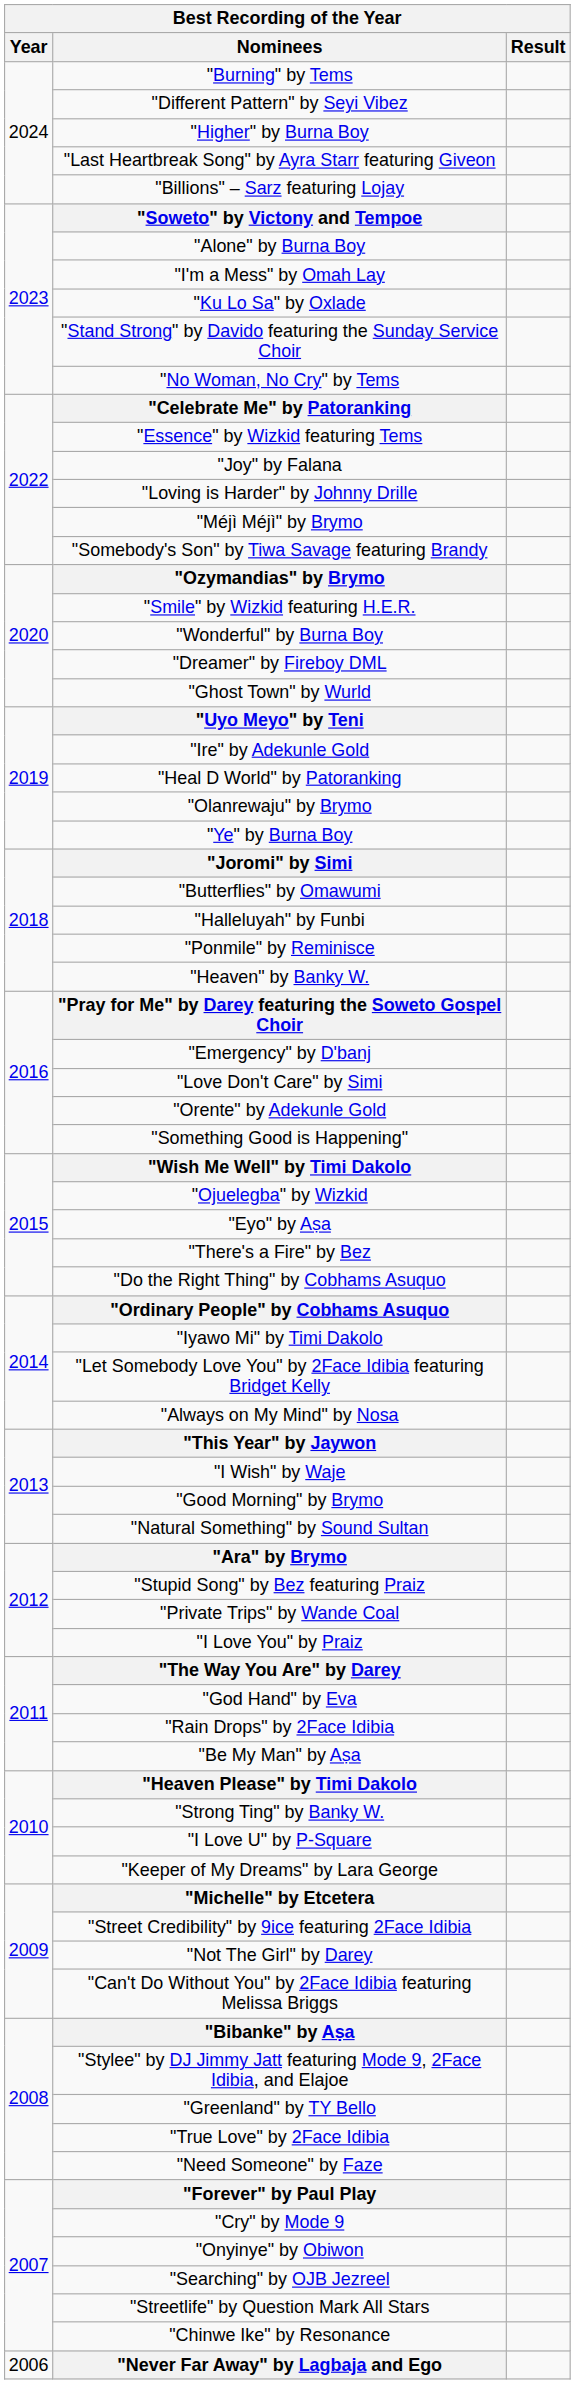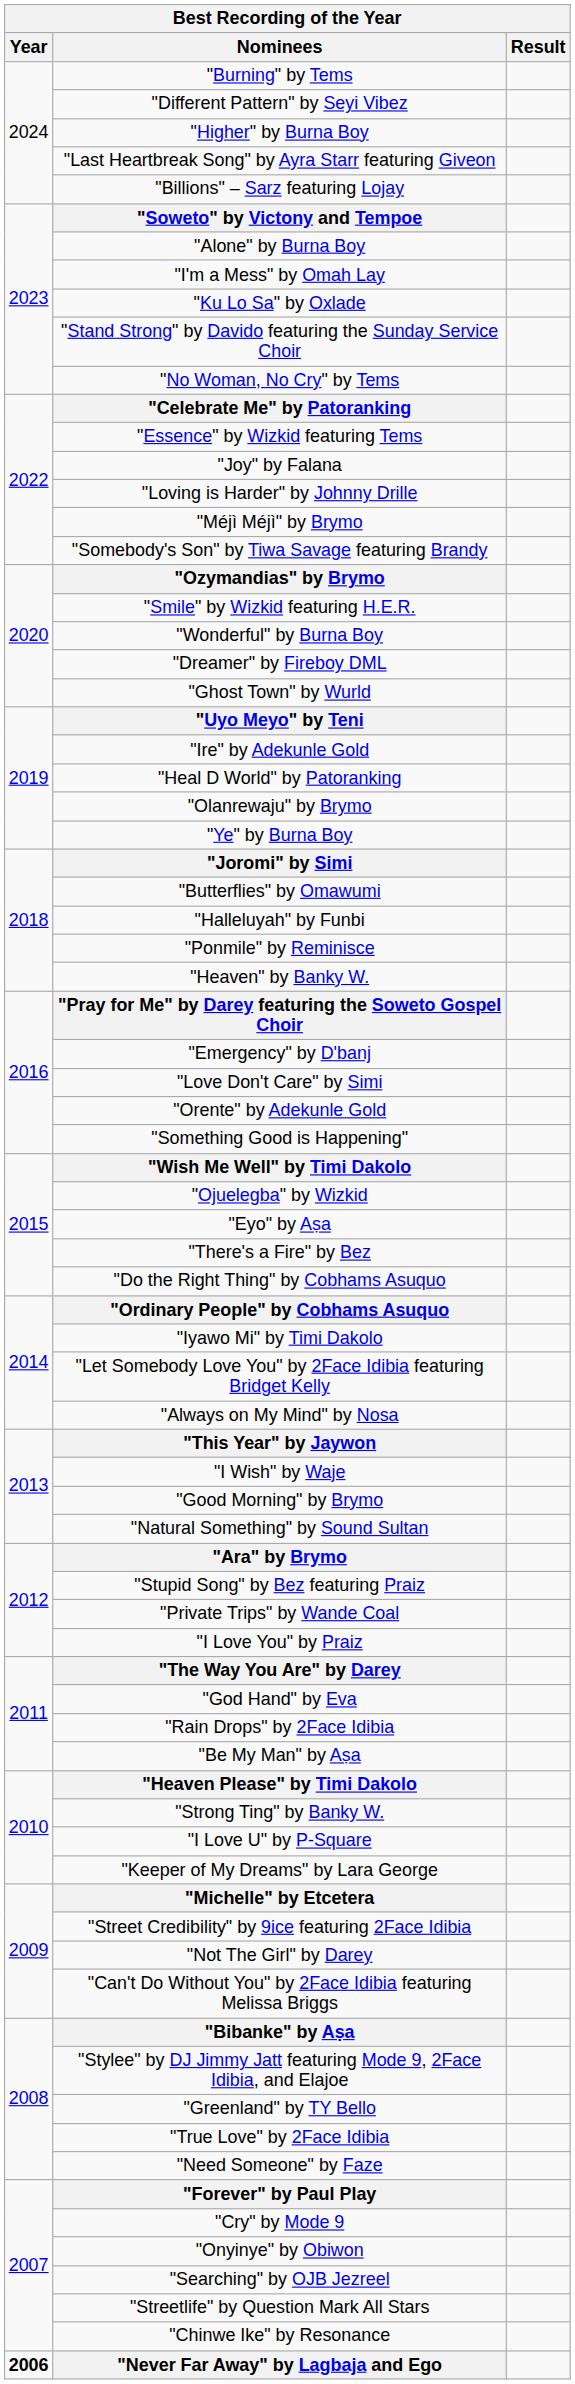(29, 2364) normal -> (29, 2364) bold
